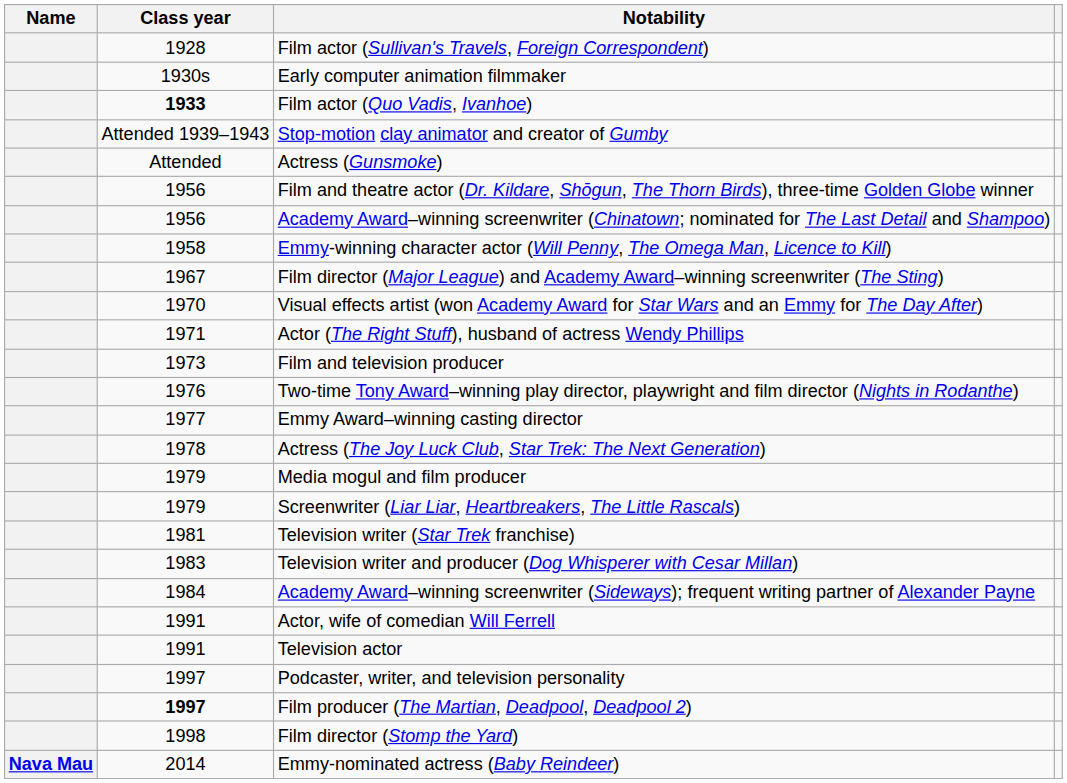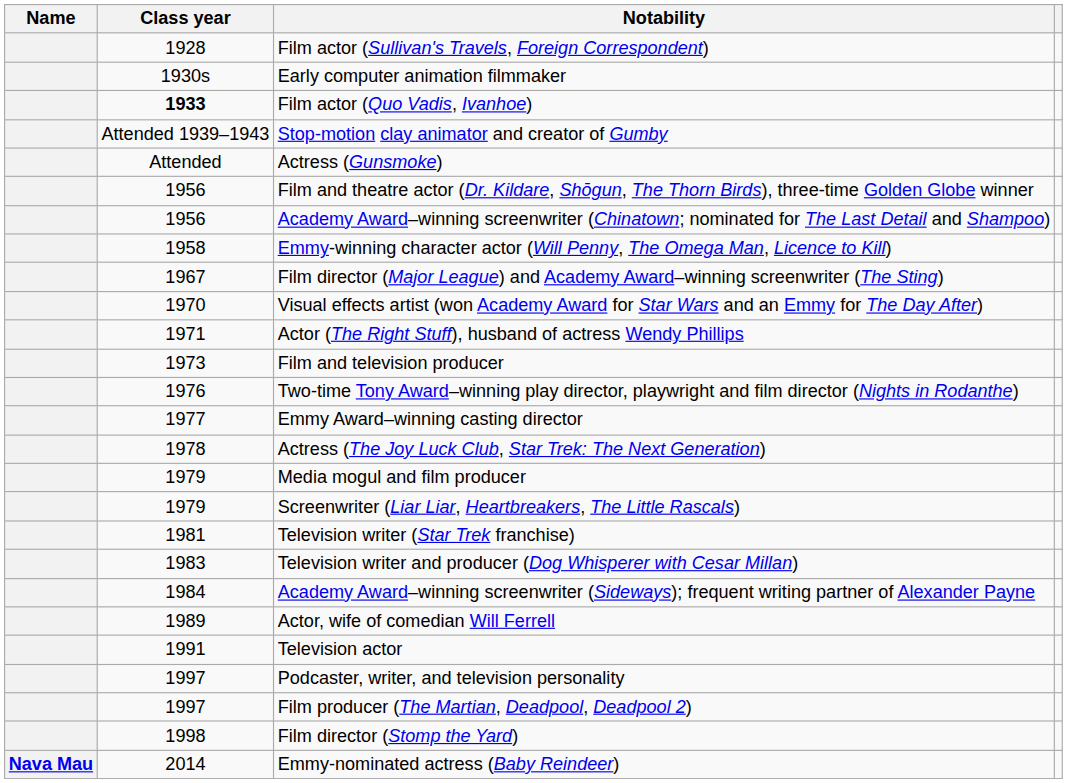(185, 620) 1991 -> (185, 620) 1989
(185, 707) bold -> (185, 707) normal
